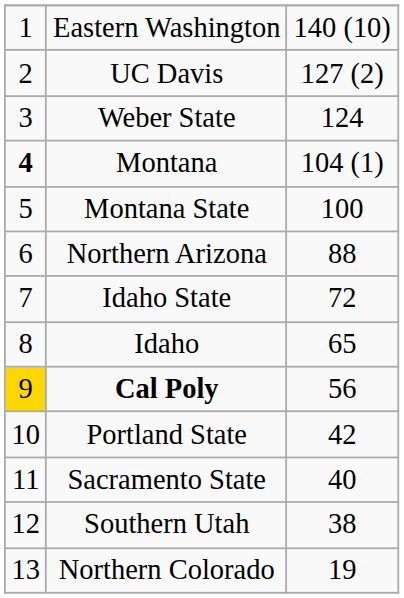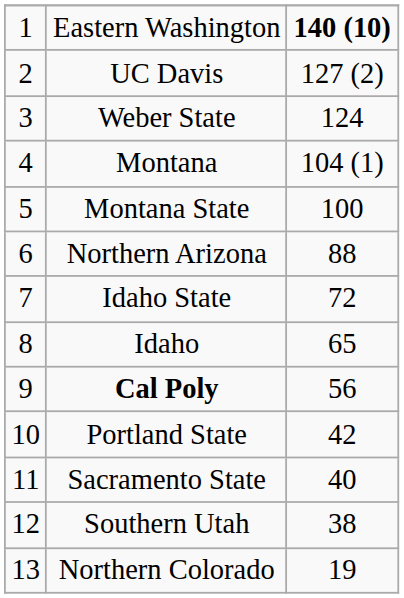(342, 27) normal -> (342, 27) bold
(26, 163) bold -> (26, 163) normal
(26, 388) gold background -> (26, 388) no background
